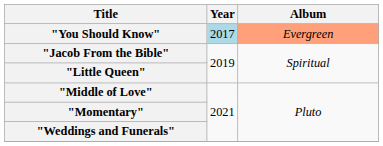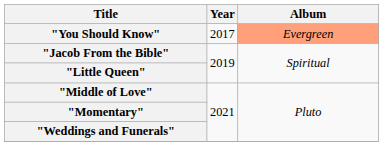(222, 33) lightblue background -> (222, 33) no background
